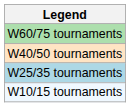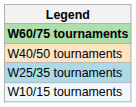(65, 33) normal -> (68, 33) bold
